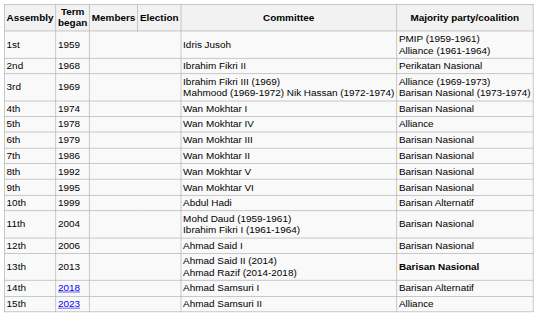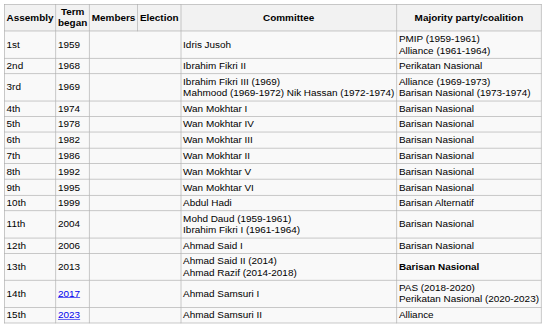(416, 124) Alliance -> (436, 124) Barisan Nasional
(69, 140) 1979 -> (69, 140) 1982
(69, 288) 2018 -> (69, 294) 2017
(436, 288) Barisan Alternatif -> (469, 294) PAS (2018-2020) Perikatan Nasional (2020-2023)
